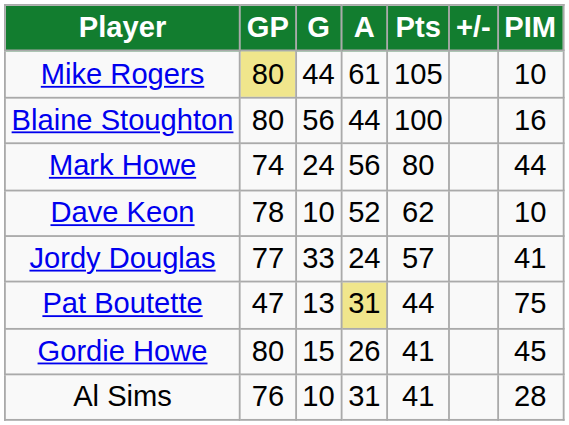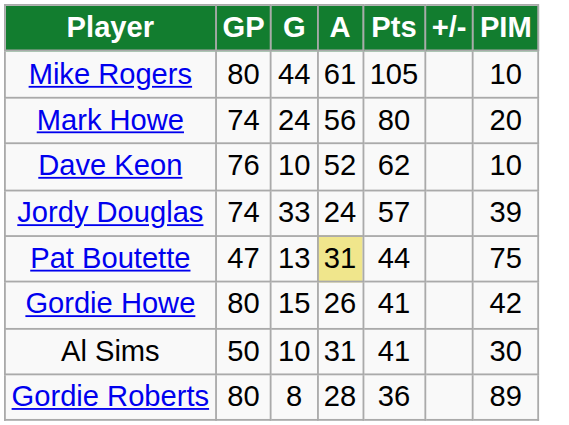(268, 73) khaki background -> (244, 73) no background
- row: (123, 119)
(530, 166) 44 -> (506, 119) 20
(268, 212) 78 -> (244, 166) 76
(268, 258) 77 -> (244, 212) 74
(530, 258) 41 -> (506, 212) 39
(530, 350) 45 -> (506, 304) 42
(268, 397) 76 -> (244, 350) 50
(530, 397) 28 -> (506, 350) 30
+ row: (110, 397)
